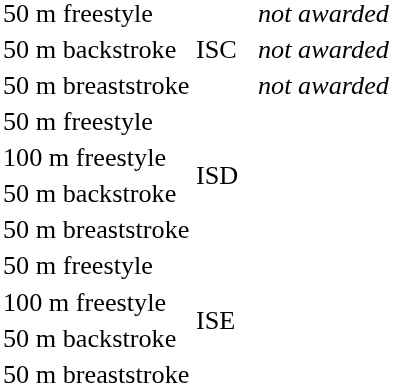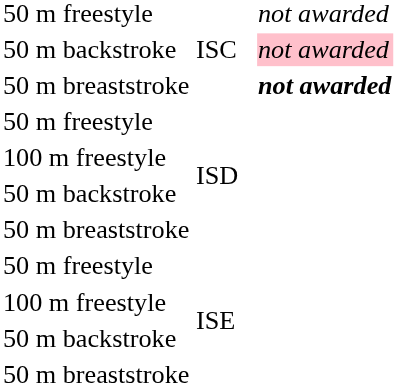(323, 49) no background -> (323, 49) pink background
(323, 85) normal -> (325, 85) bold
